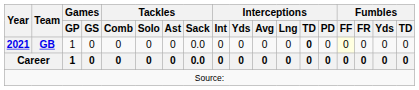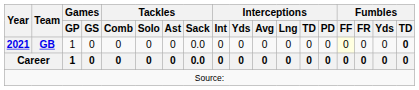(309, 45) bold -> (309, 45) normal
(406, 45) normal -> (406, 45) bold
